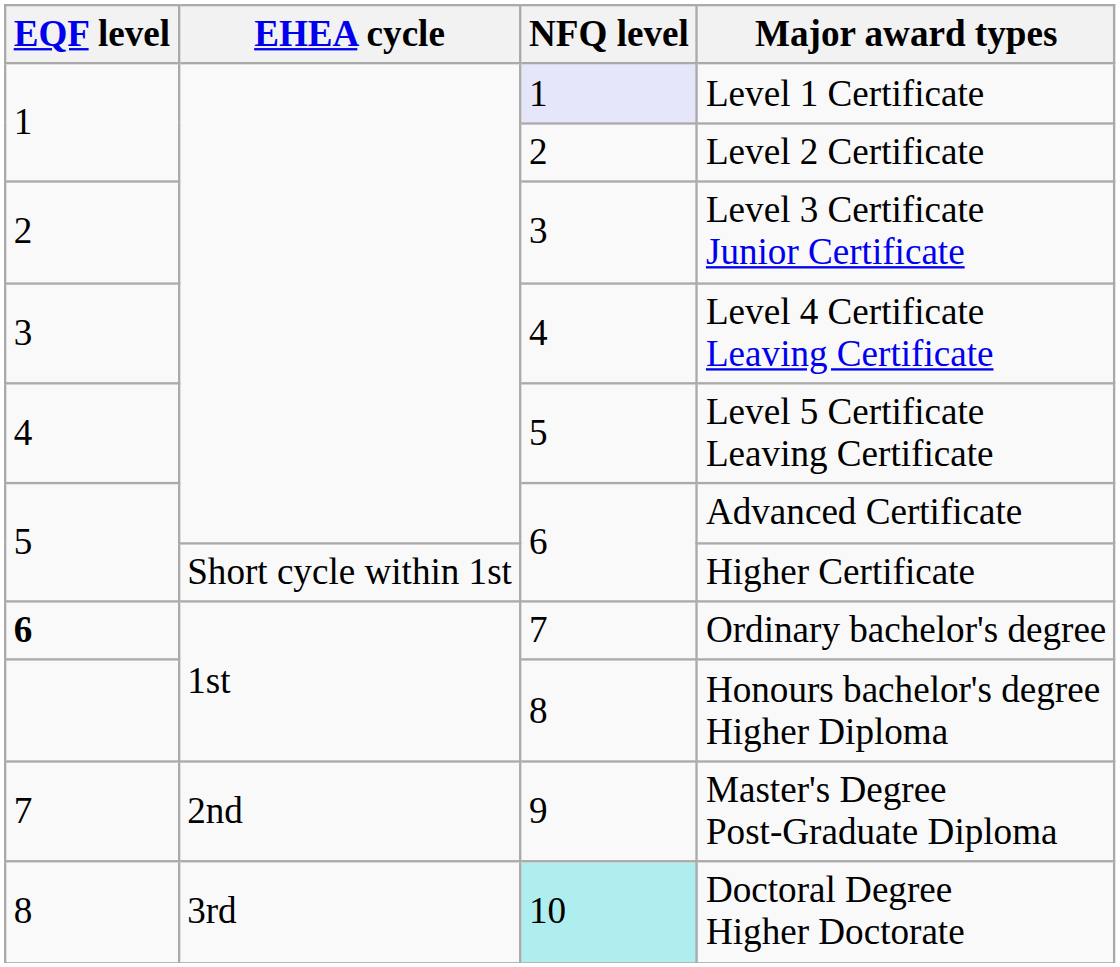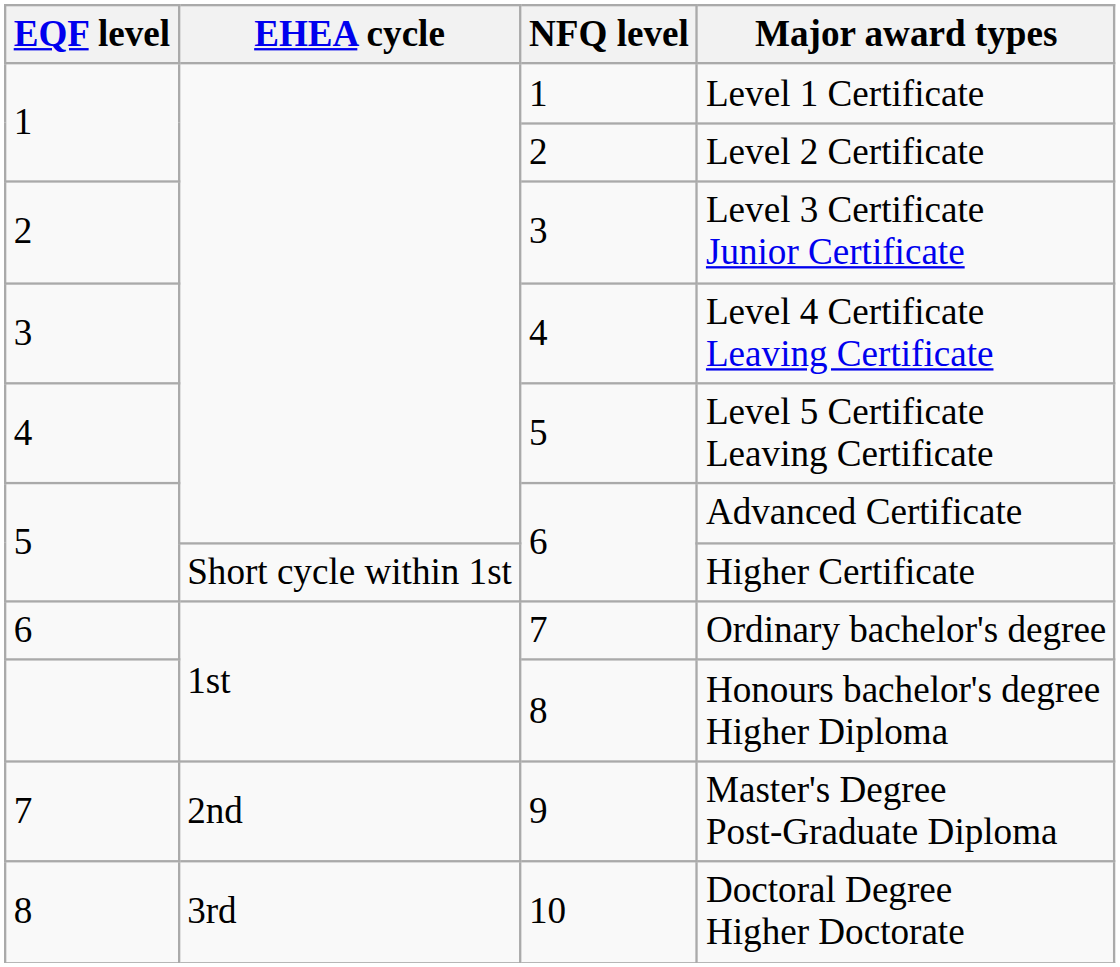(538, 92) lavender background -> (538, 92) no background
(23, 630) bold -> (23, 630) normal
(548, 911) paleturquoise background -> (548, 911) no background
